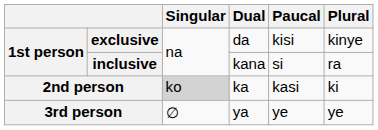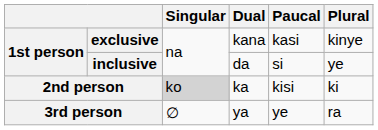(241, 40) da -> (249, 40) kana
(283, 40) kisi -> (286, 40) kasi
(249, 64) kana -> (241, 64) da
(334, 64) ra -> (336, 64) ye
(286, 87) kasi -> (283, 87) kisi
(336, 112) ye -> (334, 112) ra
